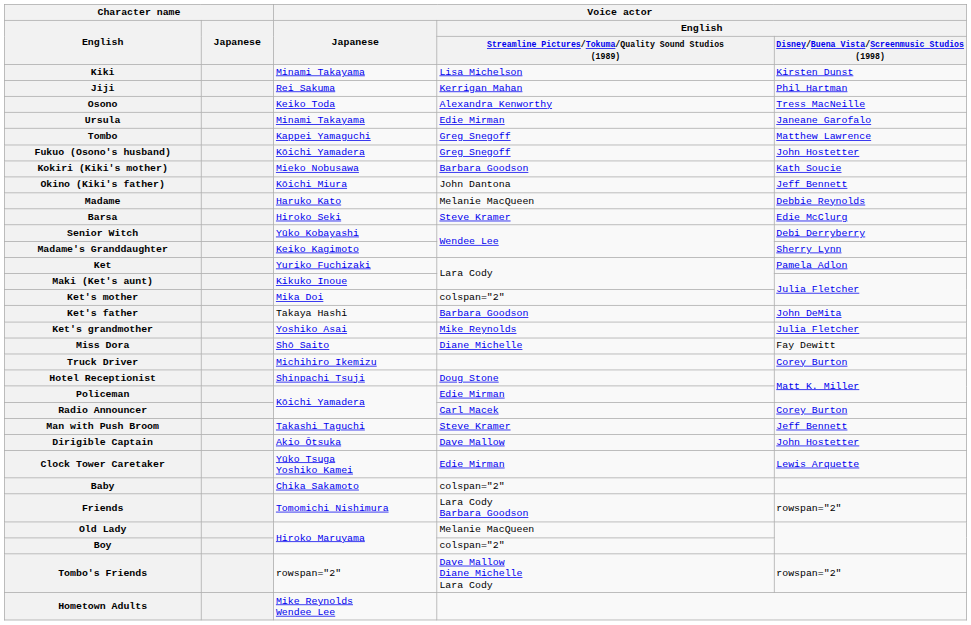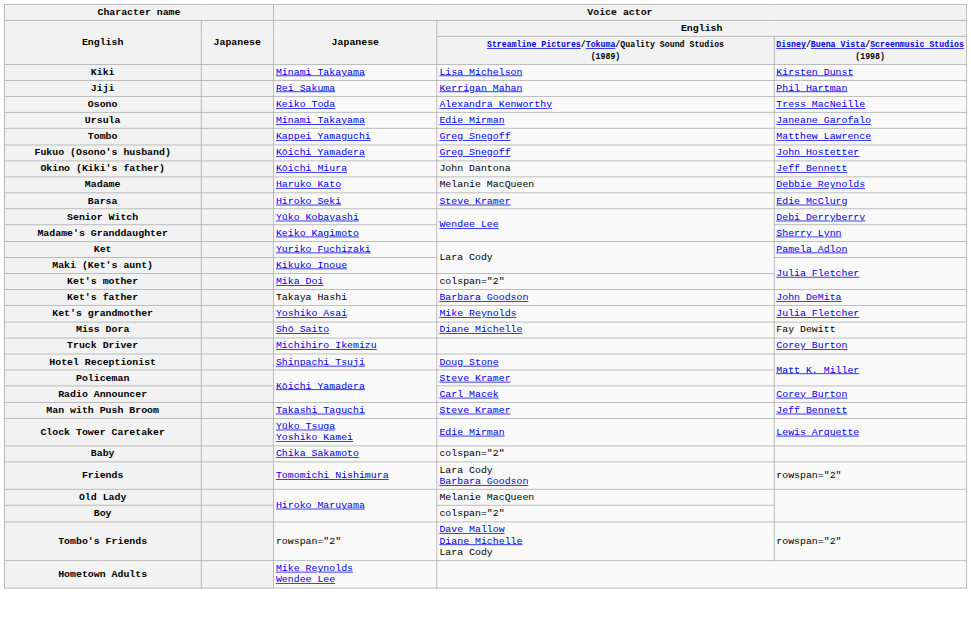- row: (103, 169)
(472, 394) Edie Mirman -> (475, 378) Steve Kramer
- row: (103, 442)
